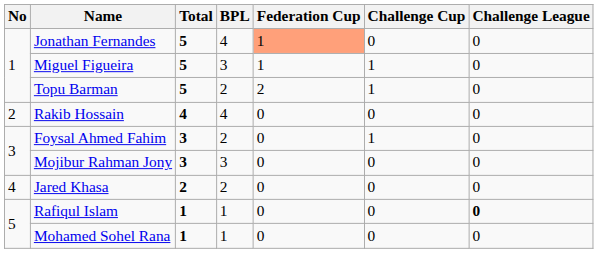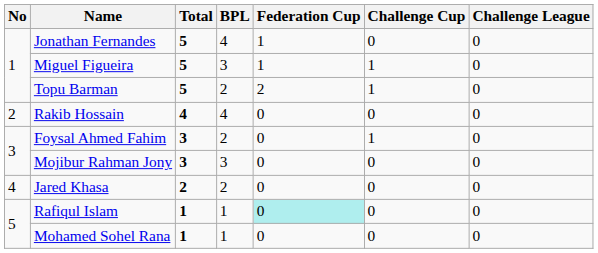(261, 41) lightsalmon background -> (261, 41) no background
(261, 211) no background -> (261, 211) paleturquoise background
(476, 211) bold -> (476, 211) normal
